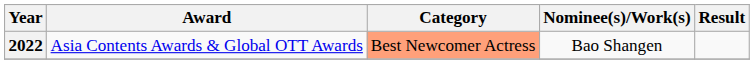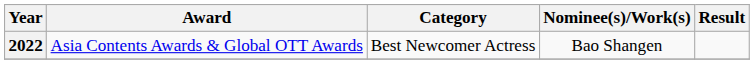(453, 45) lightsalmon background -> (453, 45) no background
